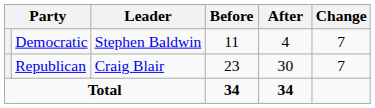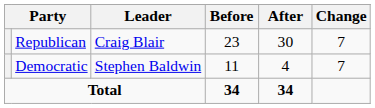rows swapped: (51, 66) <-> (51, 41)
